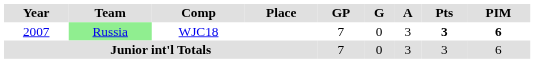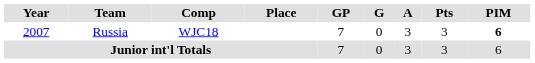(110, 31) lightgreen background -> (110, 31) no background
(444, 31) bold -> (444, 31) normal
